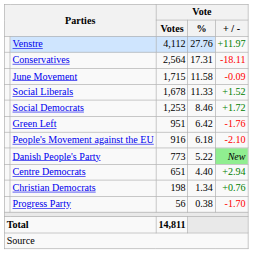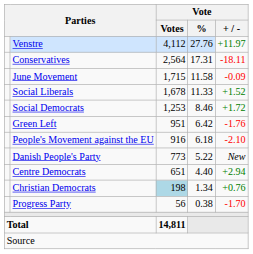(237, 156) lightgreen background -> (237, 156) no background
(178, 188) no background -> (178, 188) lightblue background
